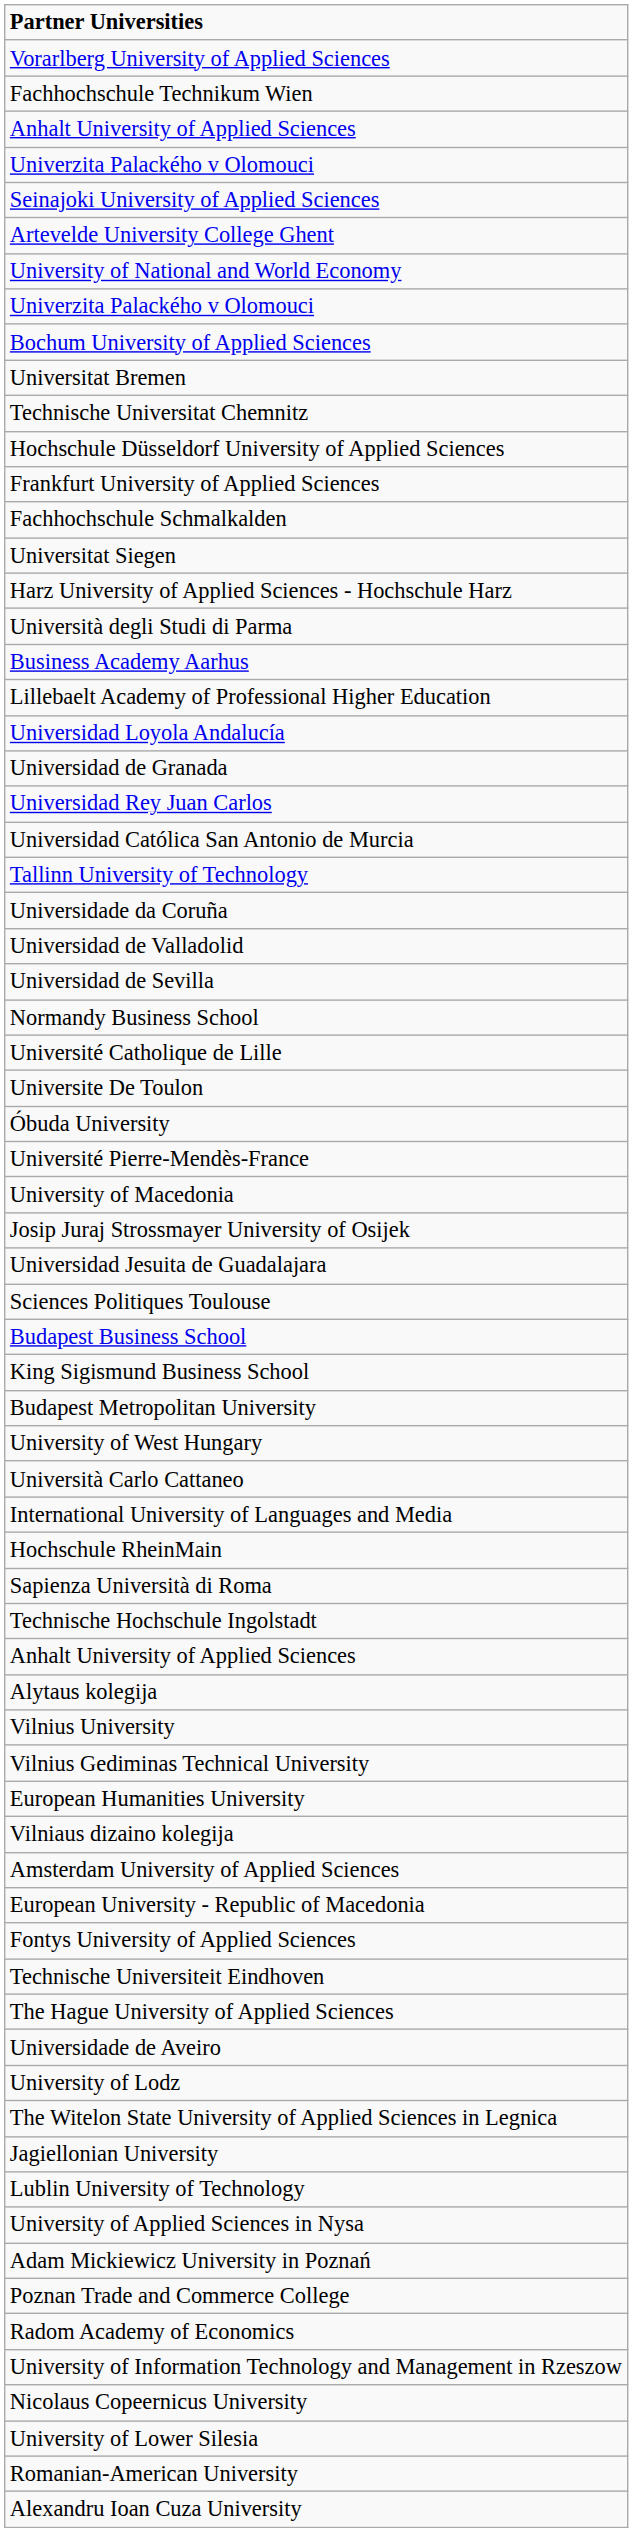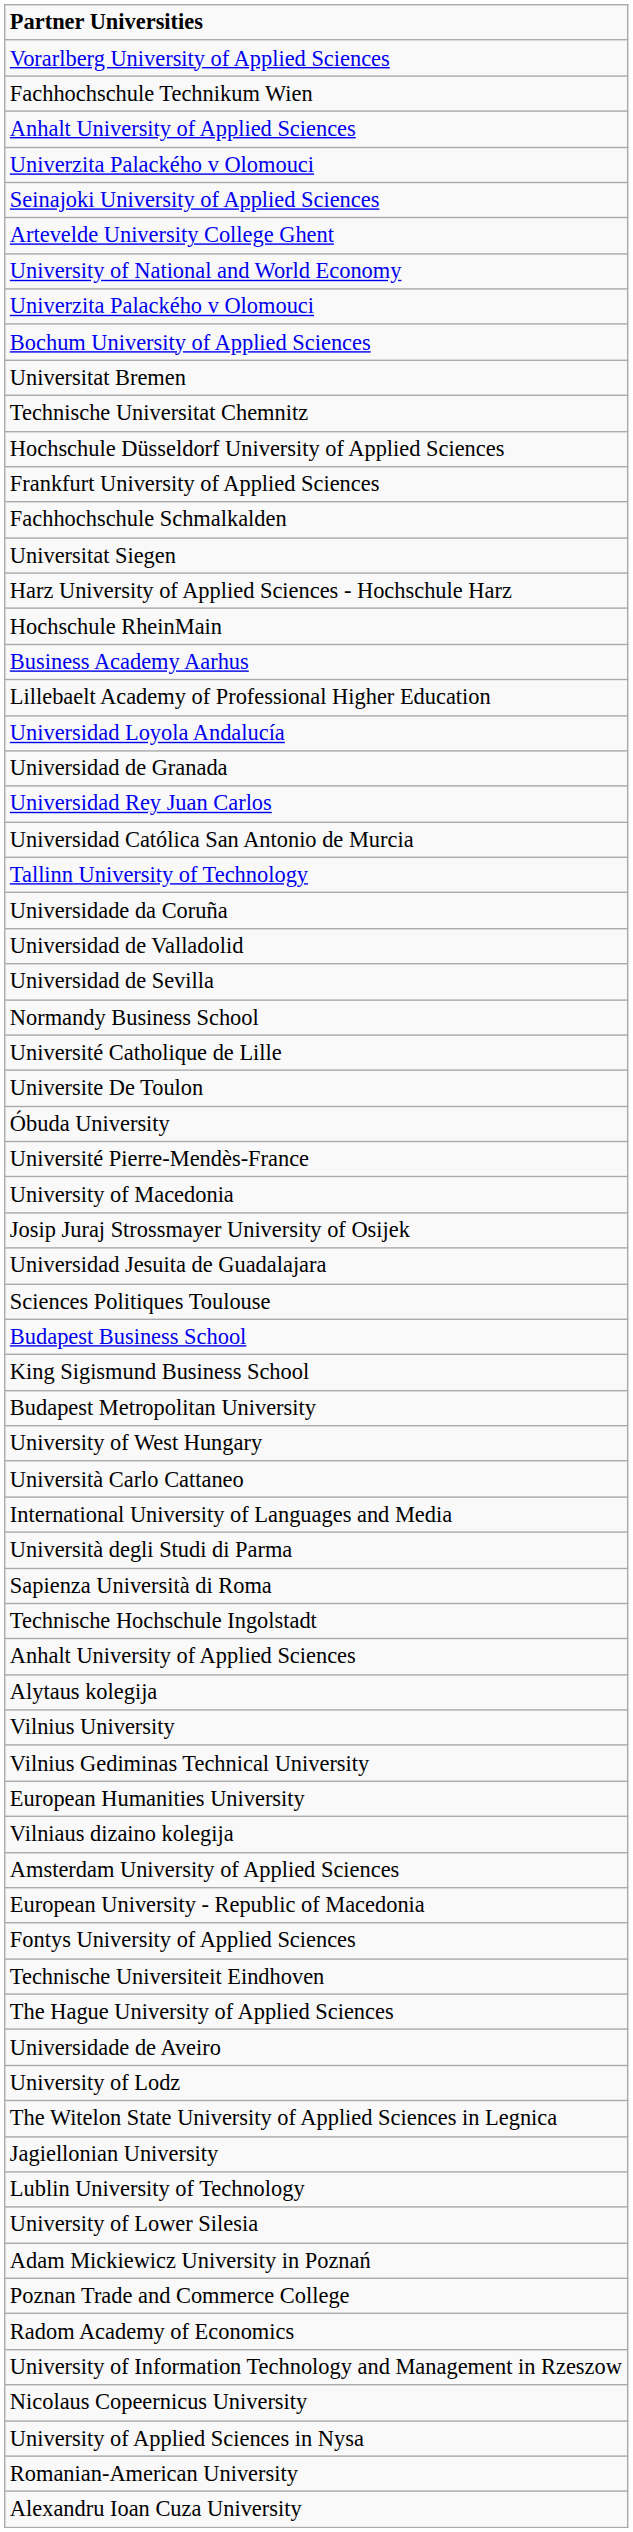(151, 626) Università degli Studi di Parma -> (116, 626) Hochschule RheinMain
(116, 1549) Hochschule RheinMain -> (151, 1549) Università degli Studi di Parma
(187, 2224) University of Applied Sciences in Nysa -> (134, 2224) University of Lower Silesia
(134, 2437) University of Lower Silesia -> (187, 2437) University of Applied Sciences in Nysa
